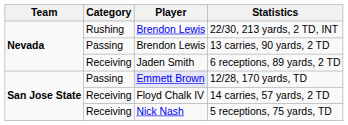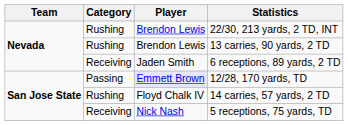(104, 46) Passing -> (105, 46) Rushing
(109, 95) Receiving -> (105, 95) Rushing
